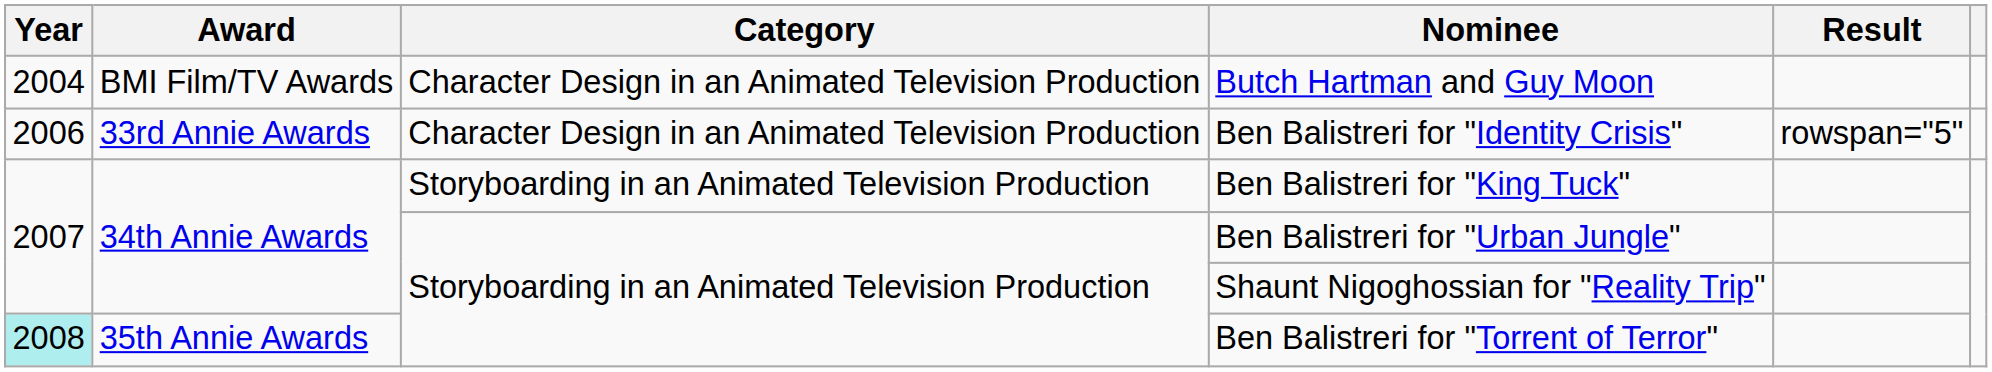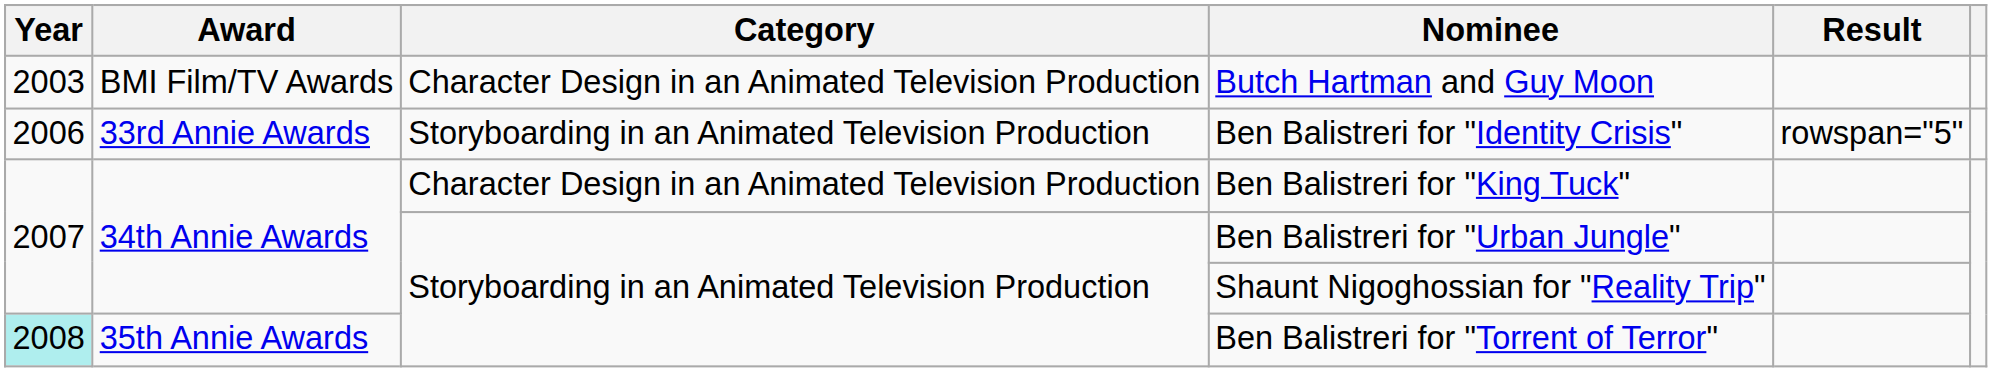(49, 81) 2004 -> (49, 81) 2003
(804, 133) Character Design in an Animated Television Production -> (779, 133) Storyboarding in an Animated Television Production
(779, 184) Storyboarding in an Animated Television Production -> (804, 184) Character Design in an Animated Television Production
